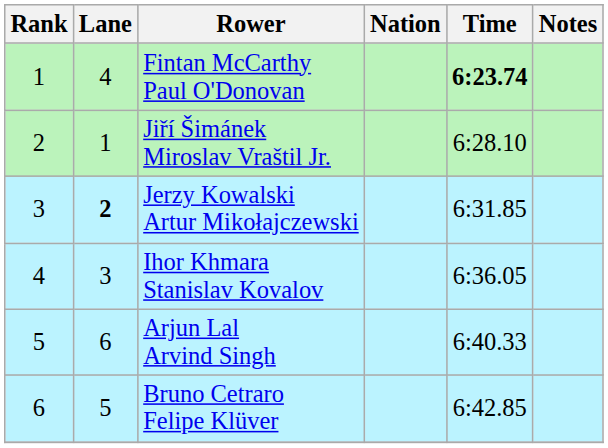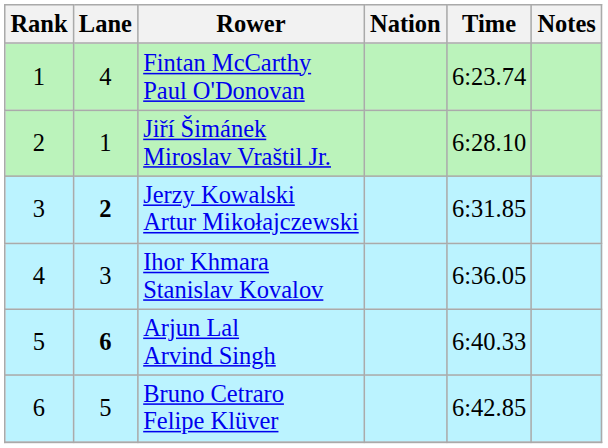(490, 76) bold -> (489, 76) normal
(105, 341) normal -> (105, 341) bold
